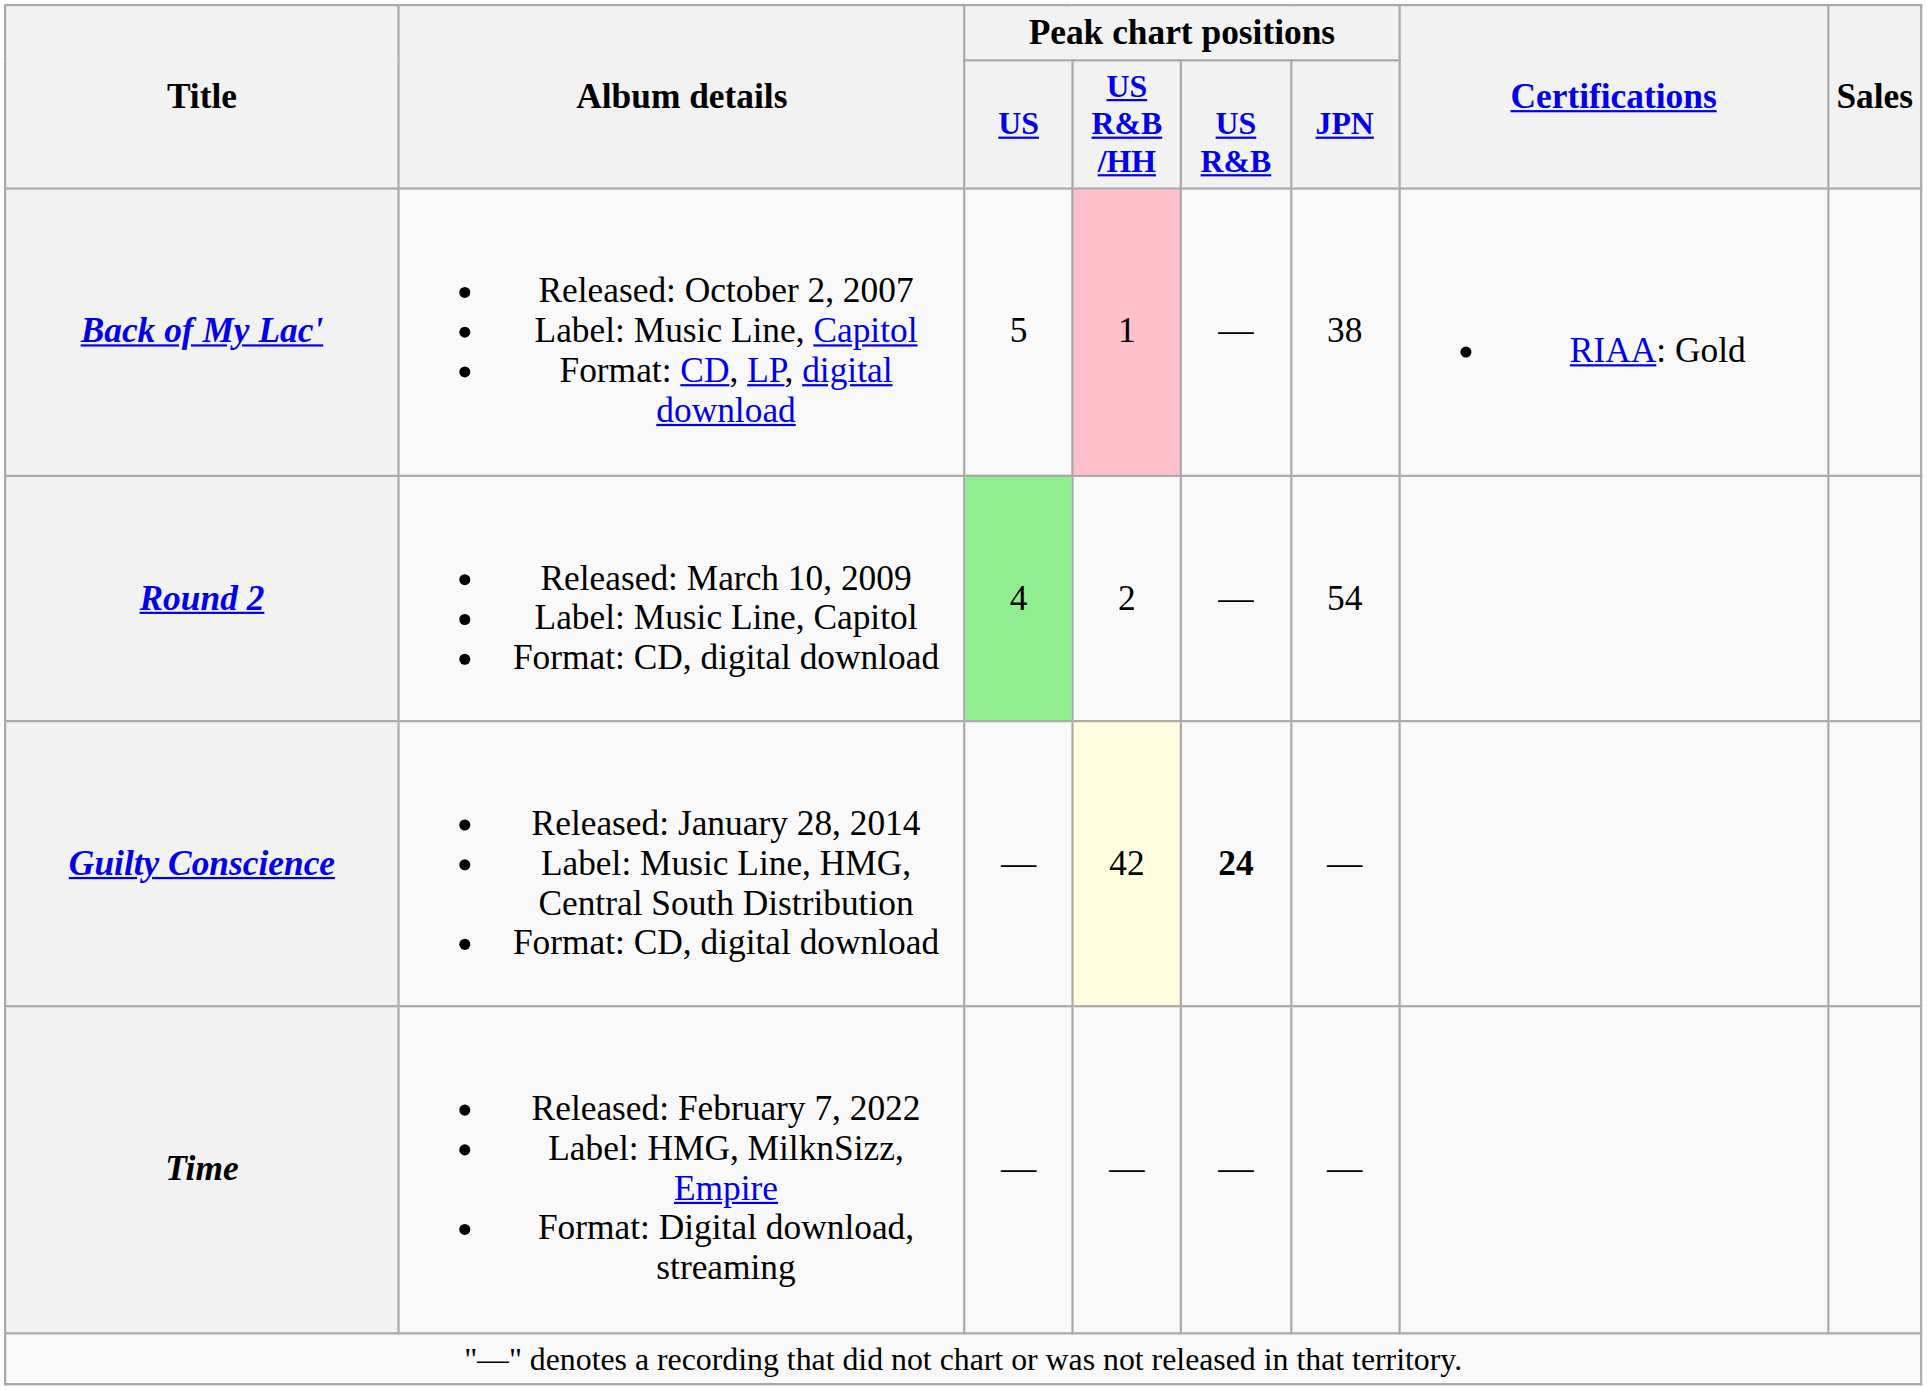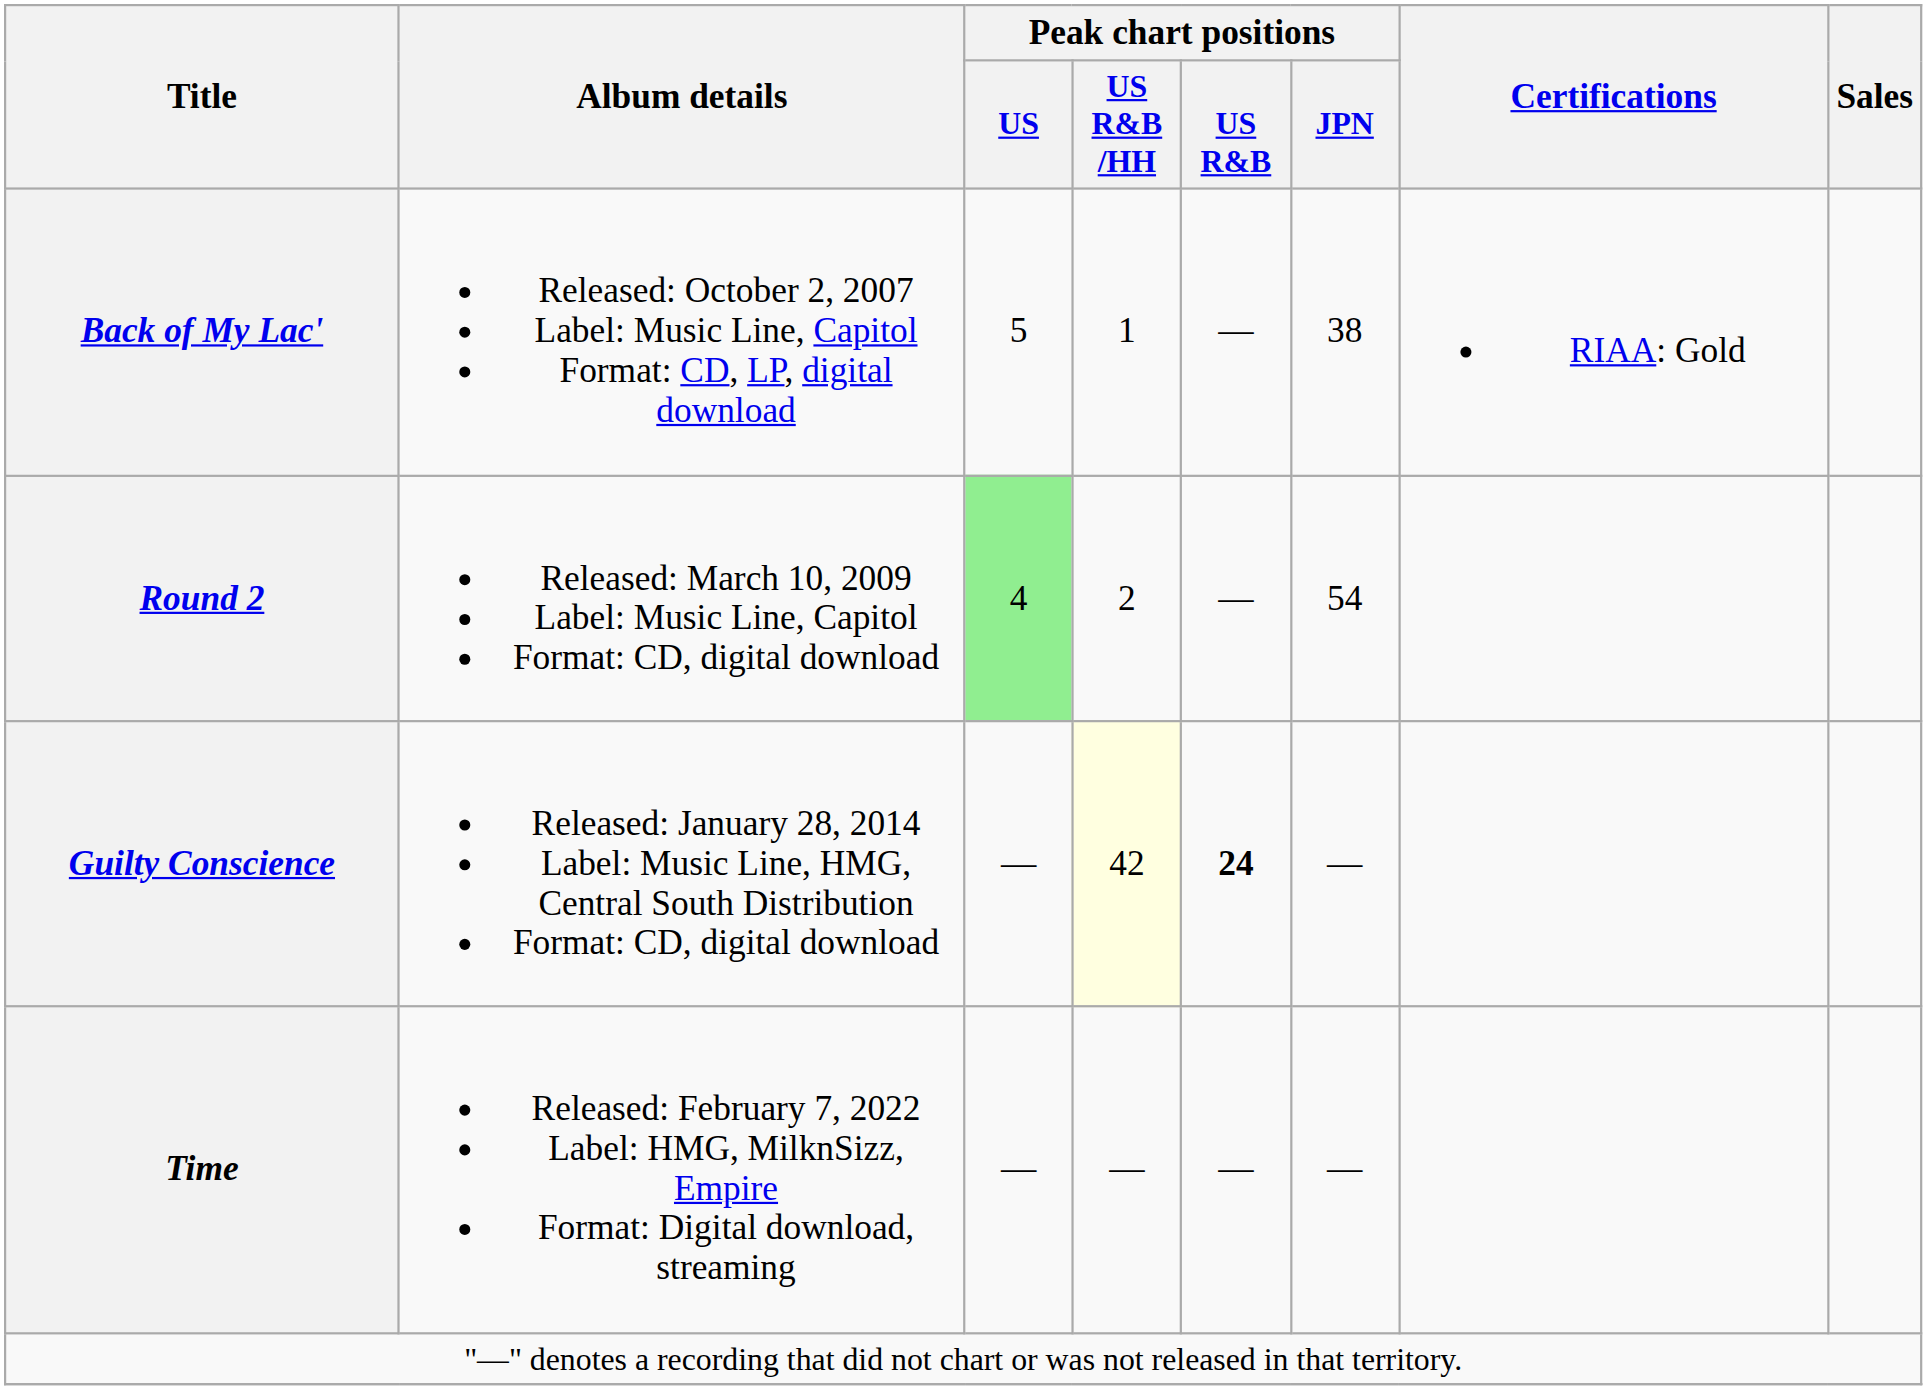(1127, 331) pink background -> (1127, 331) no background
